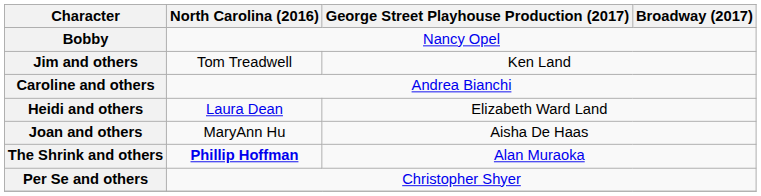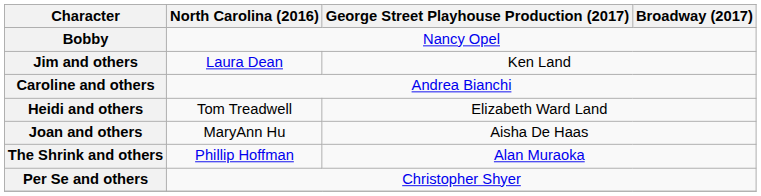(244, 62) Tom Treadwell -> (244, 62) Laura Dean
(244, 109) Laura Dean -> (244, 109) Tom Treadwell
(244, 156) bold -> (244, 156) normal
